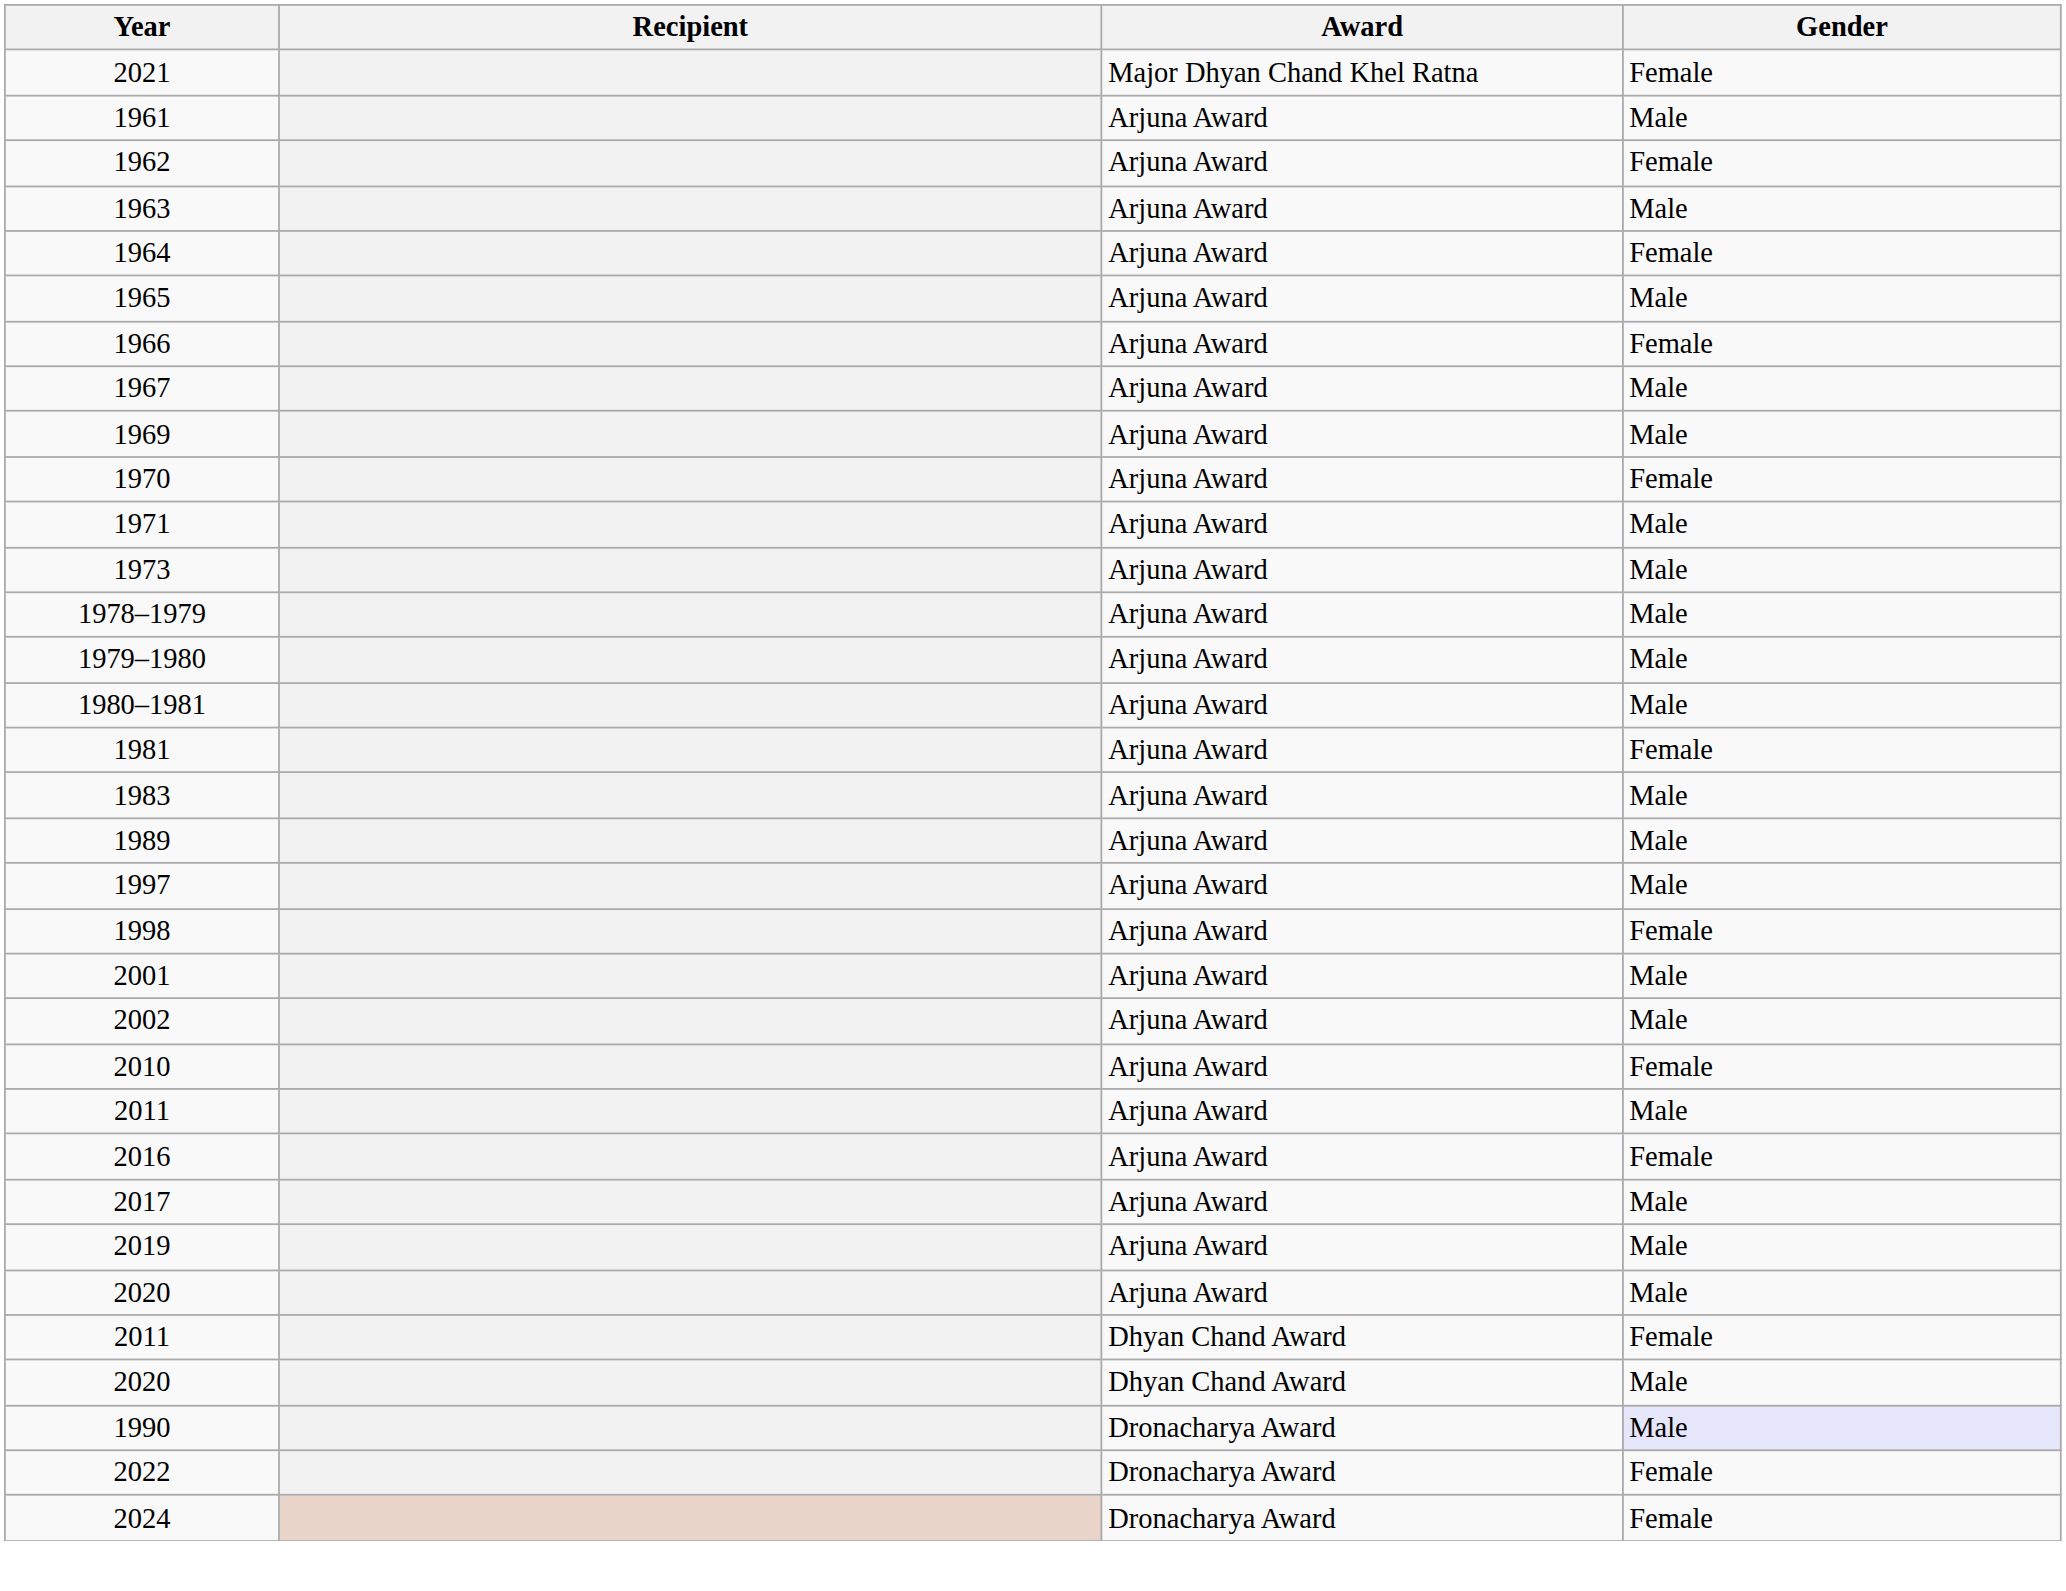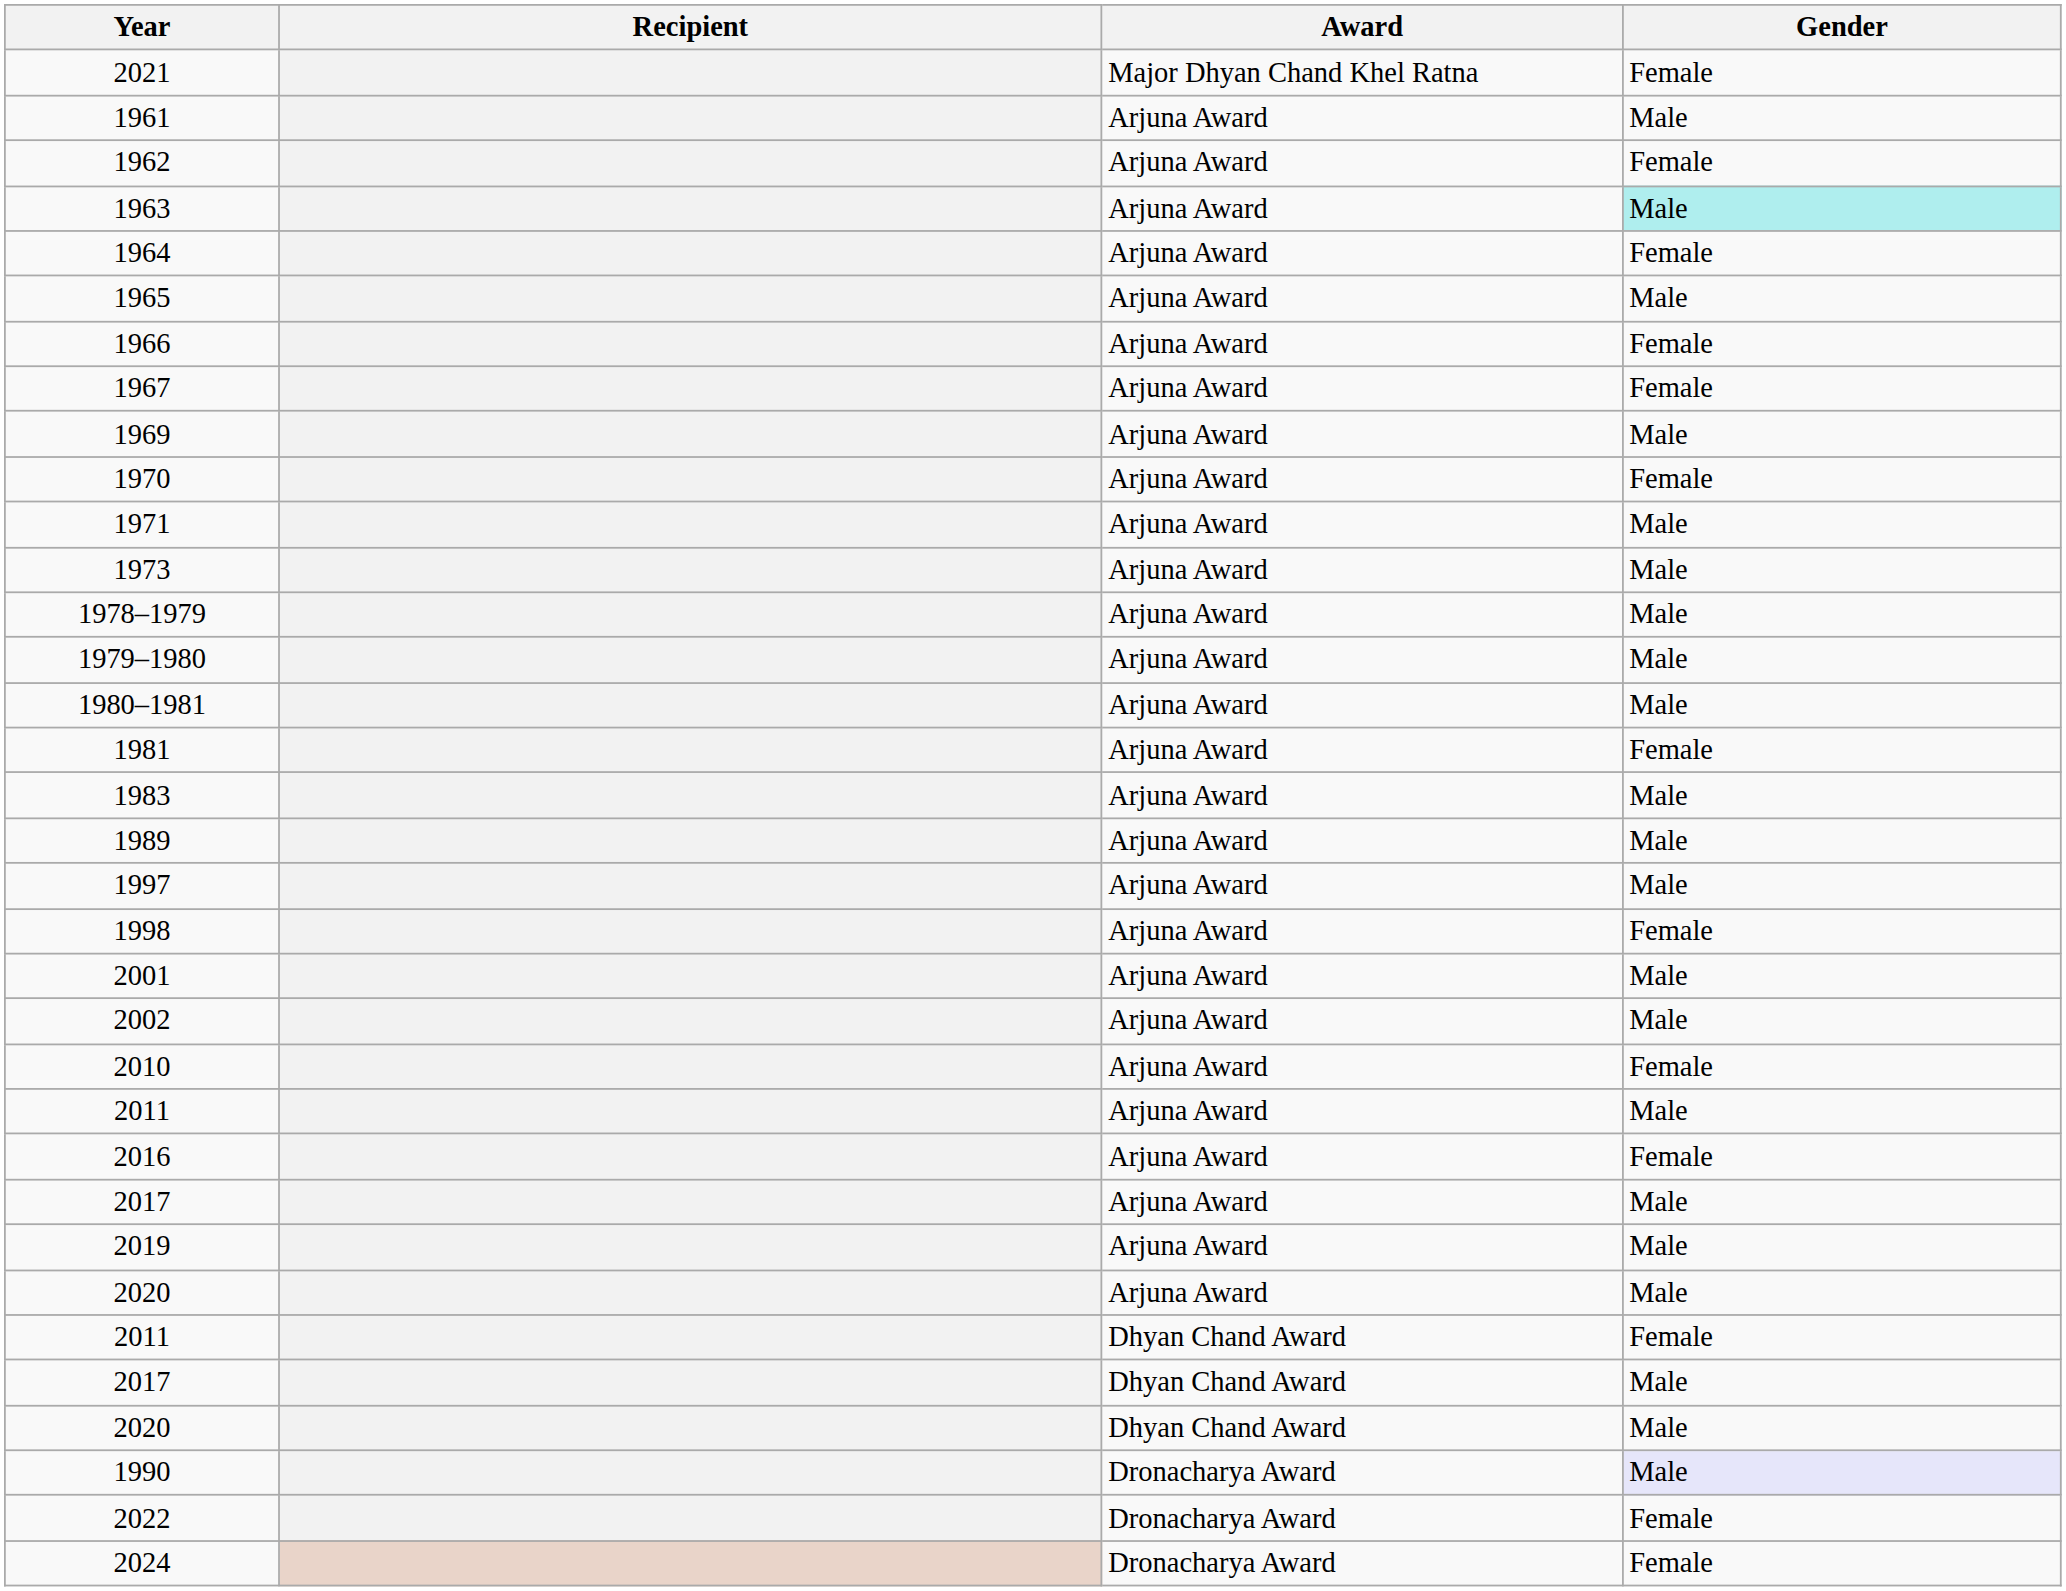(1658, 207) no background -> (1658, 207) paleturquoise background
(1658, 388) Male -> (1671, 388) Female
+ row: (142, 1382)
